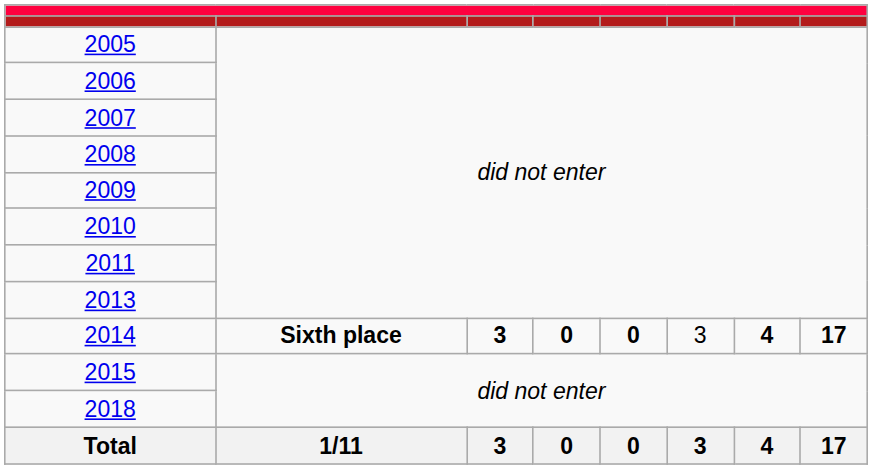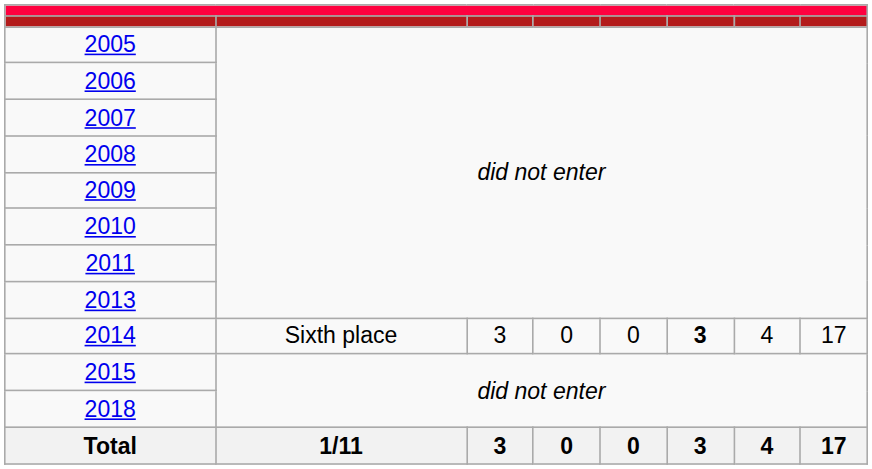(341, 336) bold -> (341, 336) normal
(500, 336) bold -> (500, 336) normal
(567, 336) bold -> (567, 336) normal
(633, 336) bold -> (633, 336) normal
(700, 336) normal -> (700, 336) bold
(767, 336) bold -> (767, 336) normal
(834, 336) bold -> (834, 336) normal
